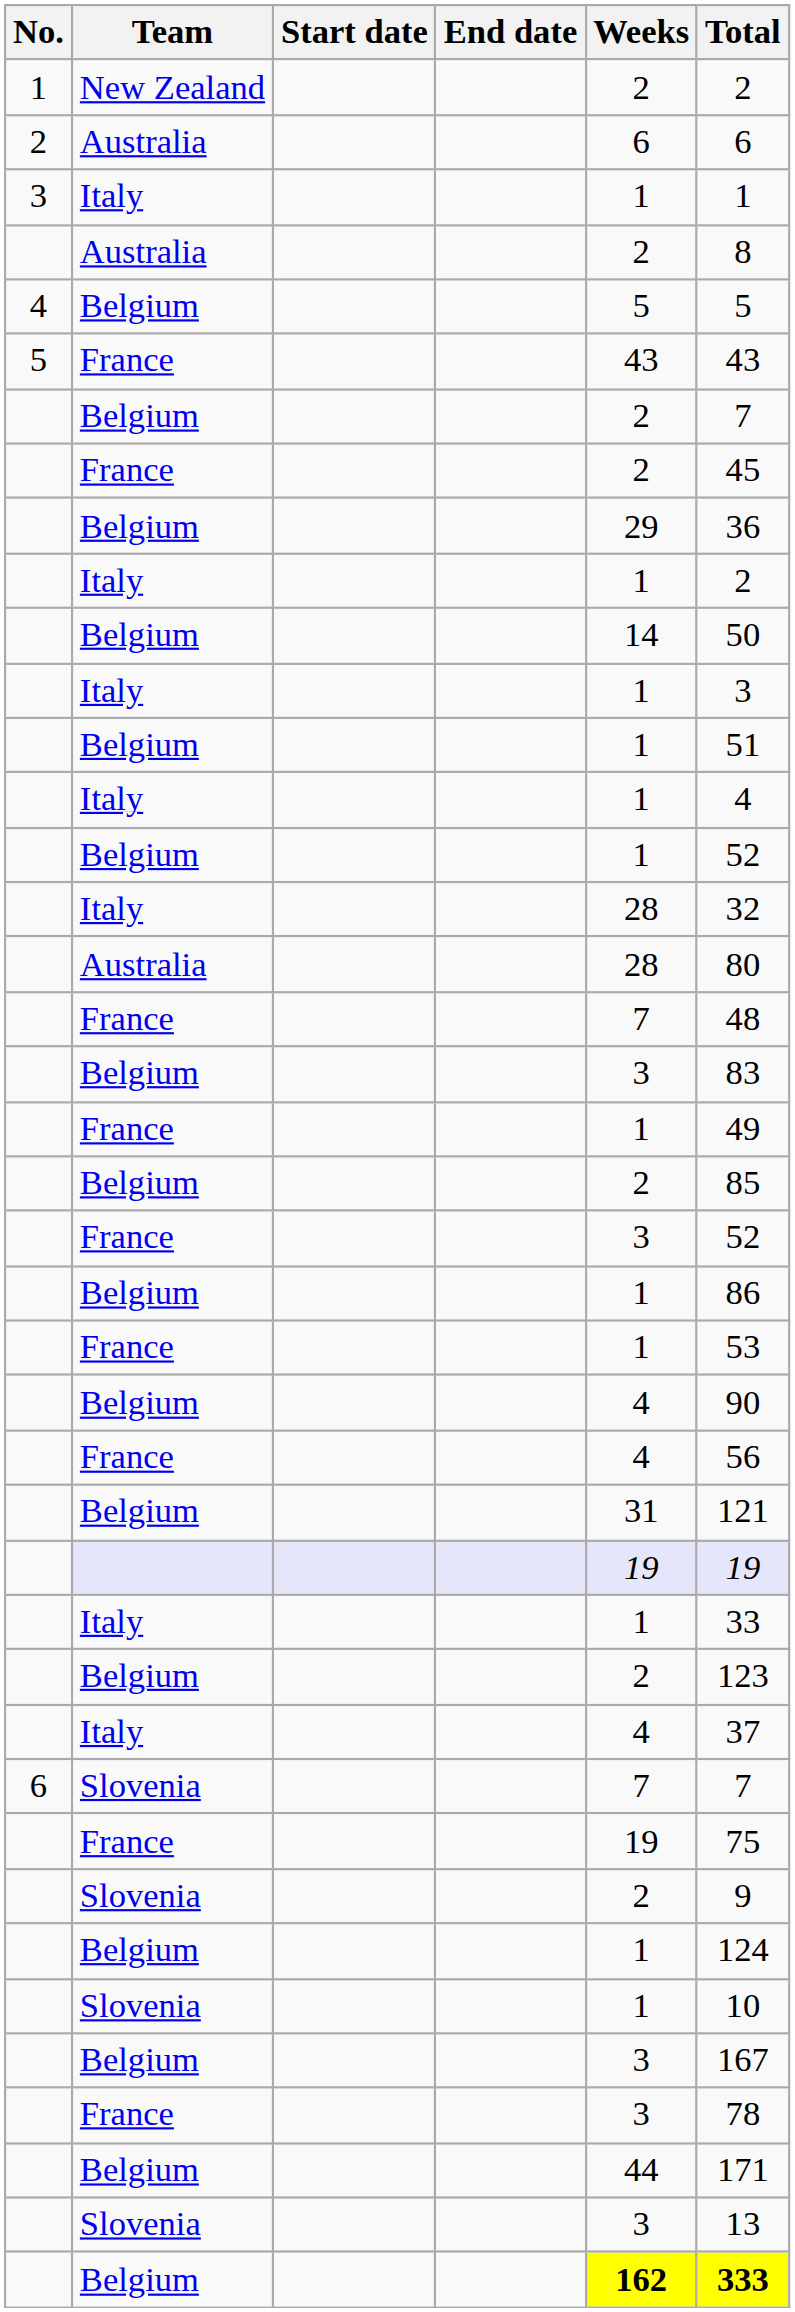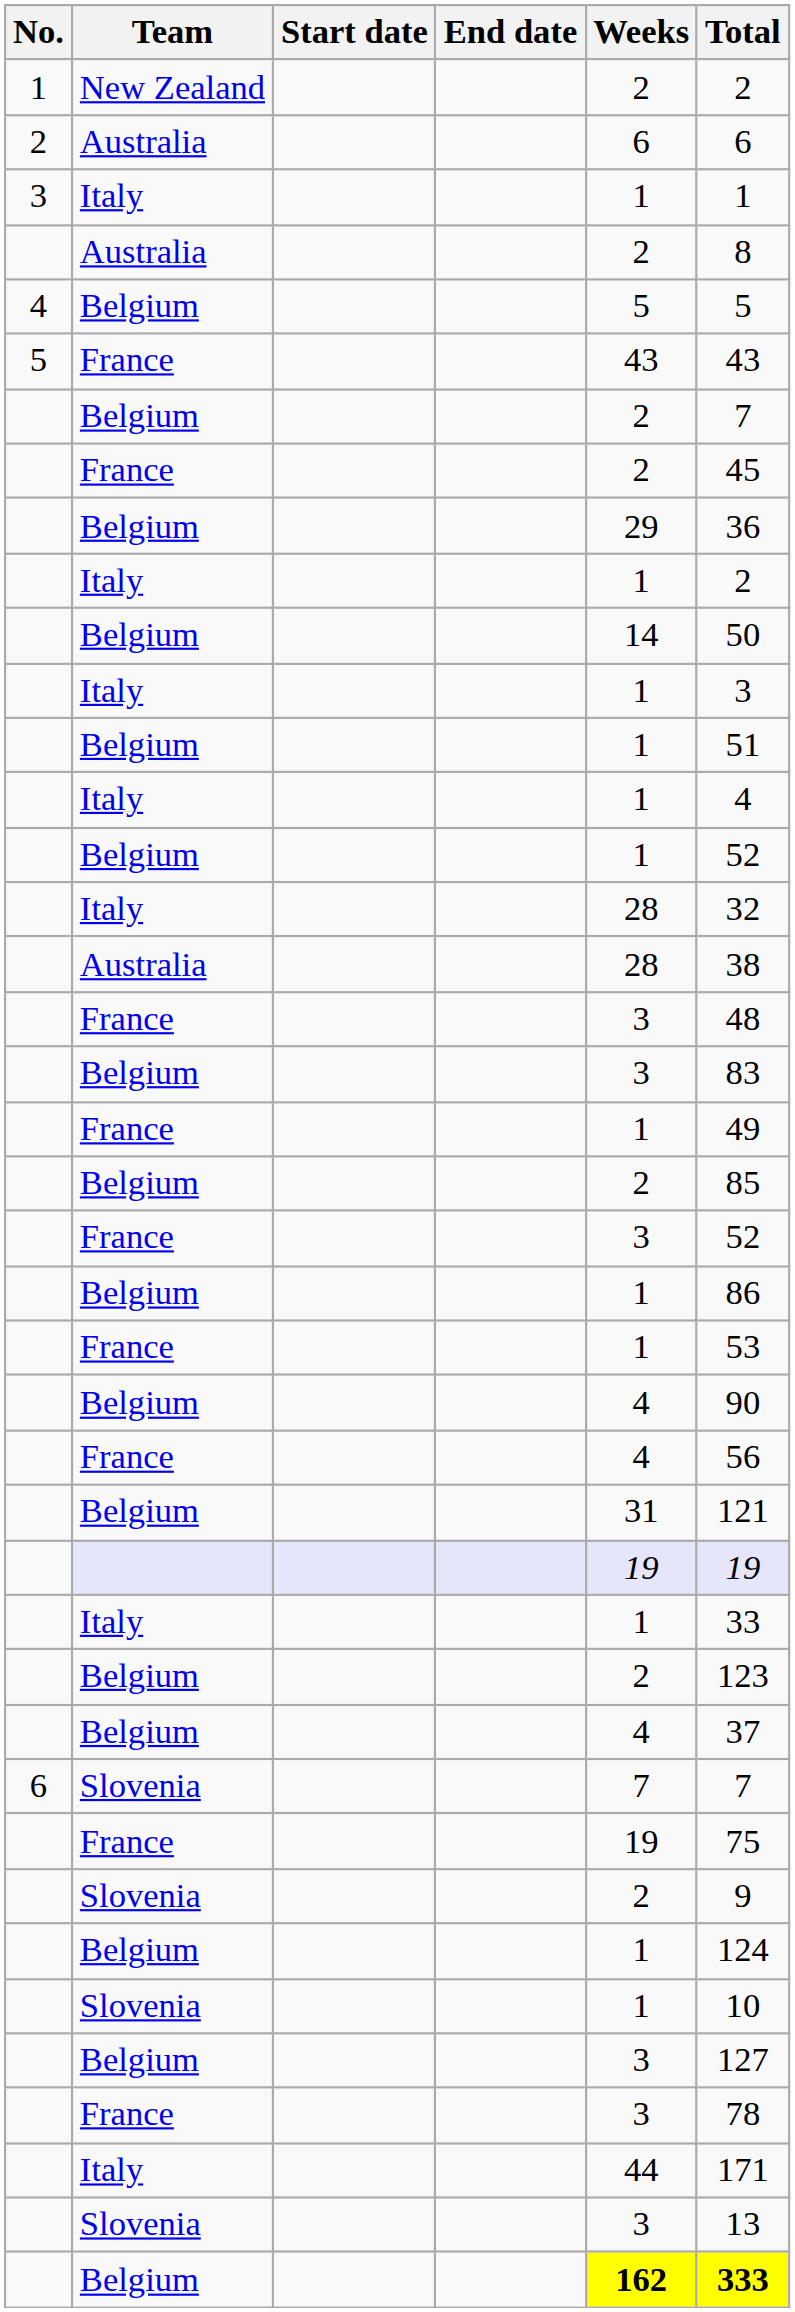(743, 963) 80 -> (743, 963) 38
(641, 1018) 7 -> (641, 1018) 3
(112, 1731) Italy -> (139, 1731) Belgium
(743, 2059) 167 -> (743, 2059) 127
(139, 2169) Belgium -> (112, 2169) Italy
